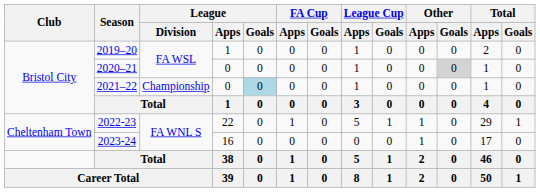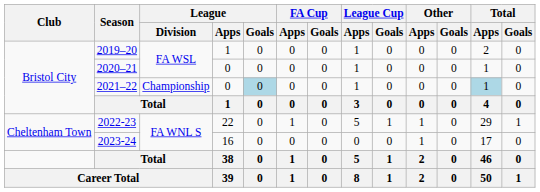(454, 68) lightgrey background -> (454, 68) no background
(486, 86) no background -> (486, 86) lightblue background
